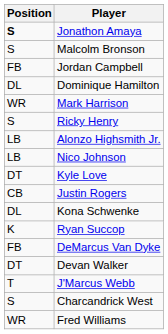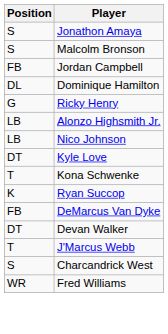(11, 31) bold -> (11, 31) normal
- row: (93, 103)
(11, 121) S -> (11, 103) G
- row: (92, 193)
(14, 211) DL -> (10, 175) T
